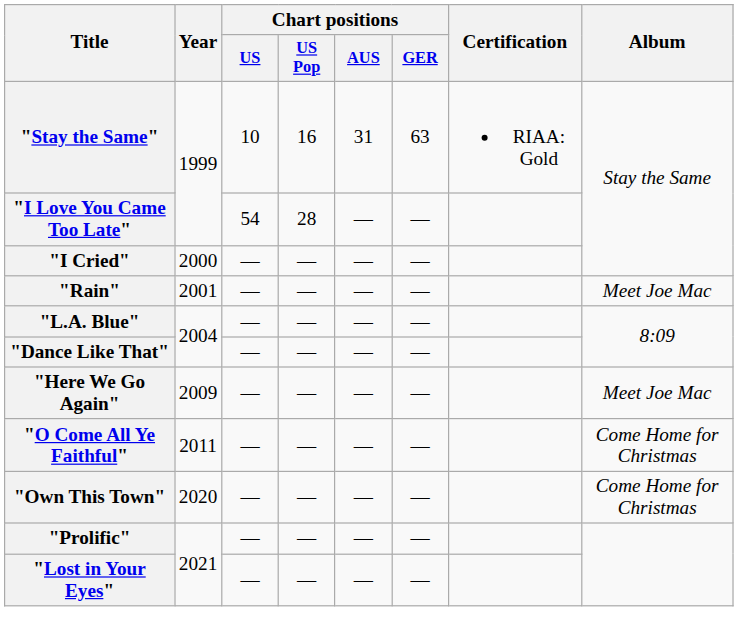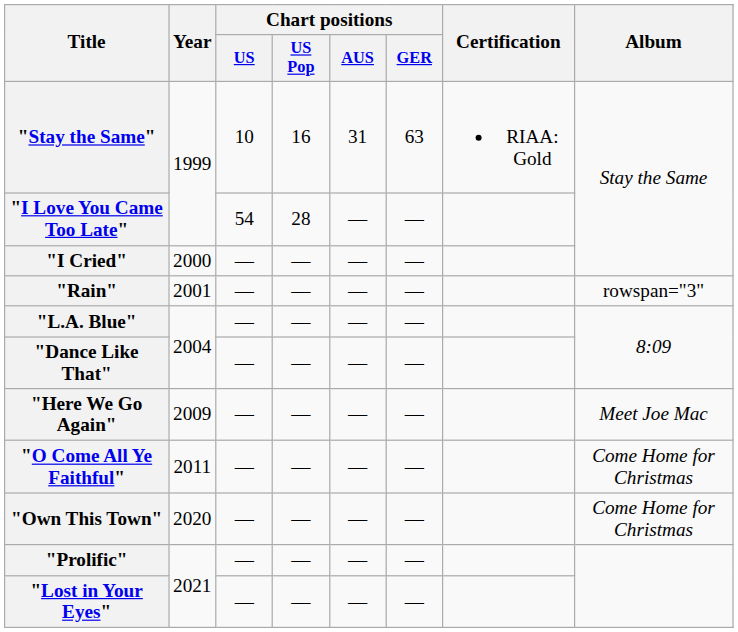(657, 290) Meet Joe Mac -> (654, 290) rowspan="3"
